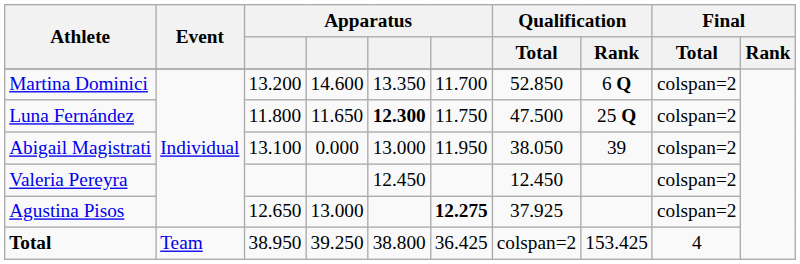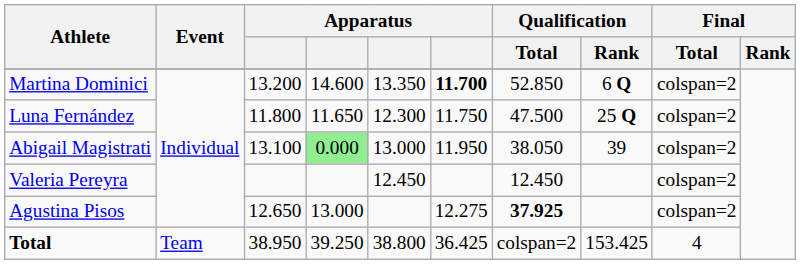(461, 84) normal -> (461, 84) bold
(399, 116) bold -> (399, 116) normal
(337, 148) no background -> (337, 148) lightgreen background
(461, 211) bold -> (461, 211) normal
(537, 211) normal -> (537, 211) bold
